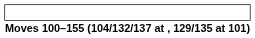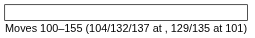(128, 28) bold -> (126, 28) normal
